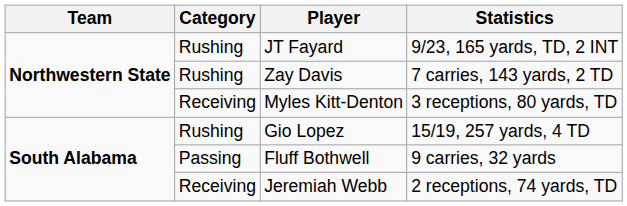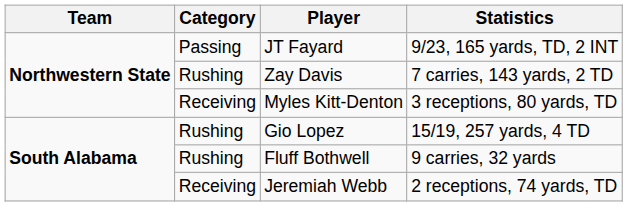(211, 46) Rushing -> (210, 46) Passing
(210, 158) Passing -> (211, 158) Rushing
